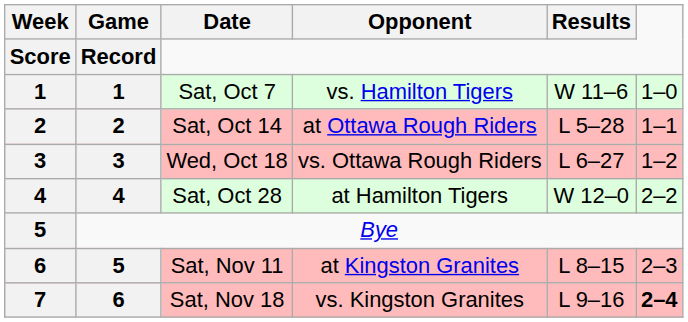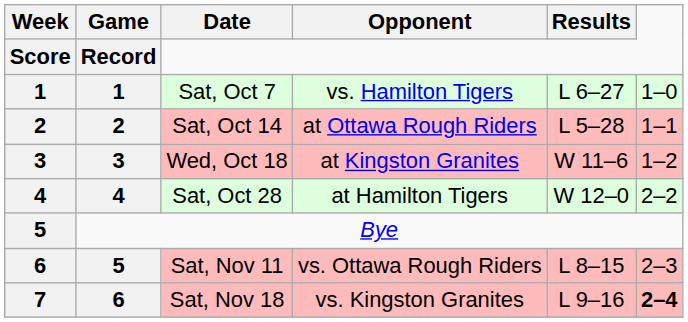(591, 91) W 11–6 -> (591, 91) L 6–27
(420, 160) vs. Ottawa Rough Riders -> (420, 160) at Kingston Granites
(591, 160) L 6–27 -> (591, 160) W 11–6
(420, 265) at Kingston Granites -> (420, 265) vs. Ottawa Rough Riders
